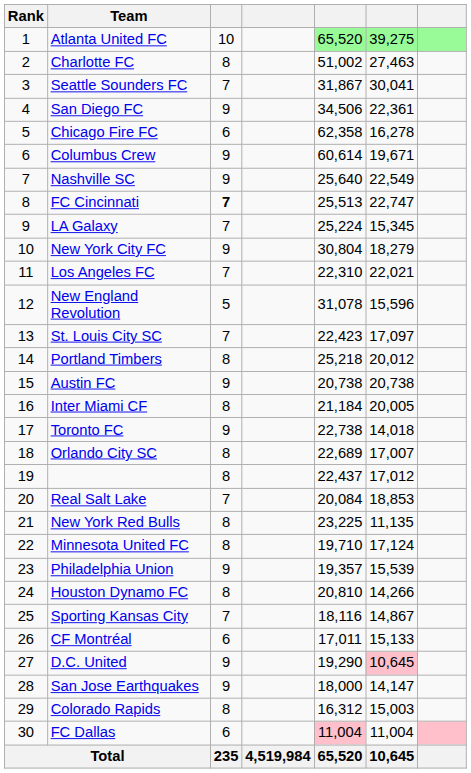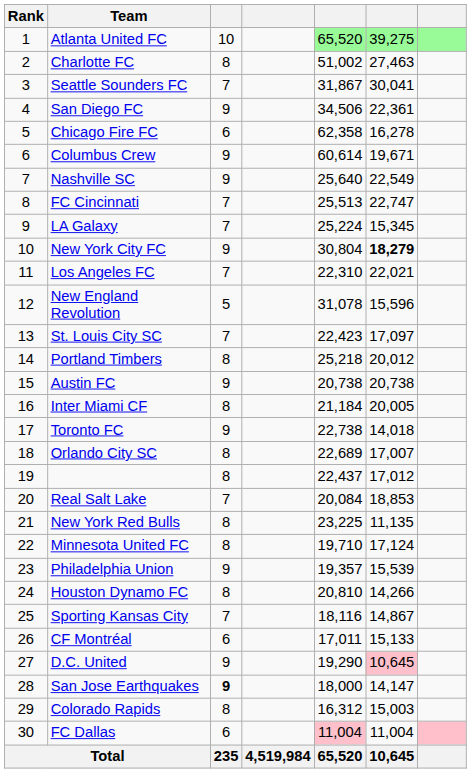(226, 202) bold -> (226, 202) normal
(392, 249) normal -> (392, 249) bold
(226, 686) normal -> (226, 686) bold
